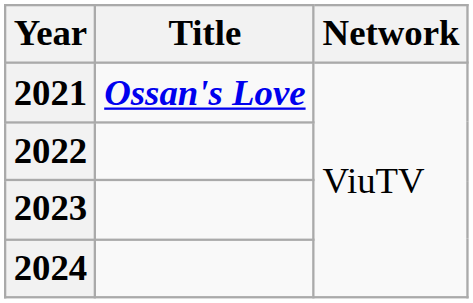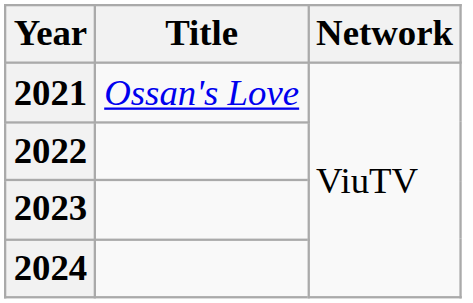(205, 92) bold -> (202, 92) normal
